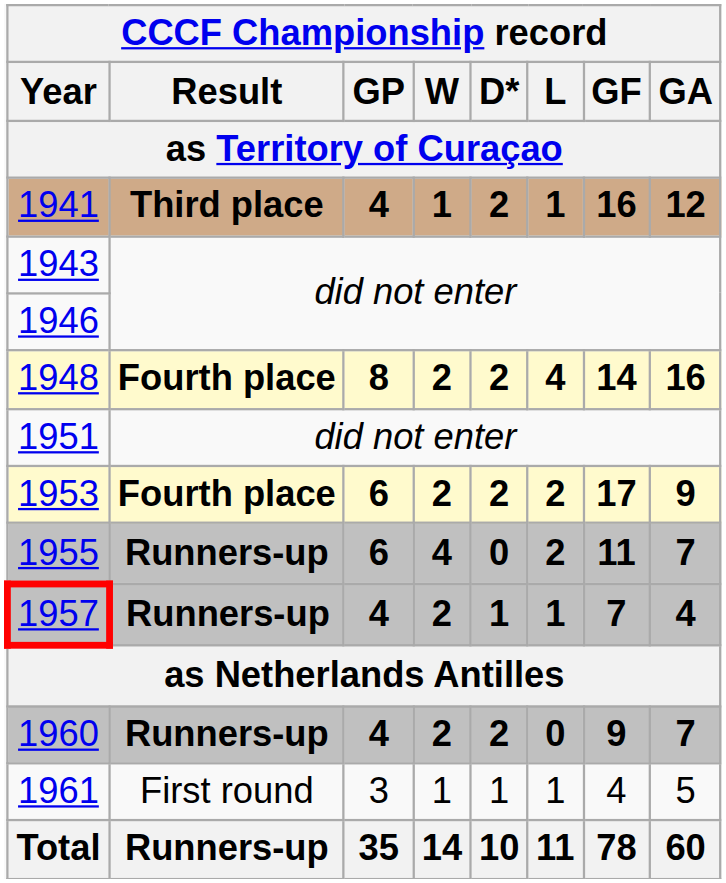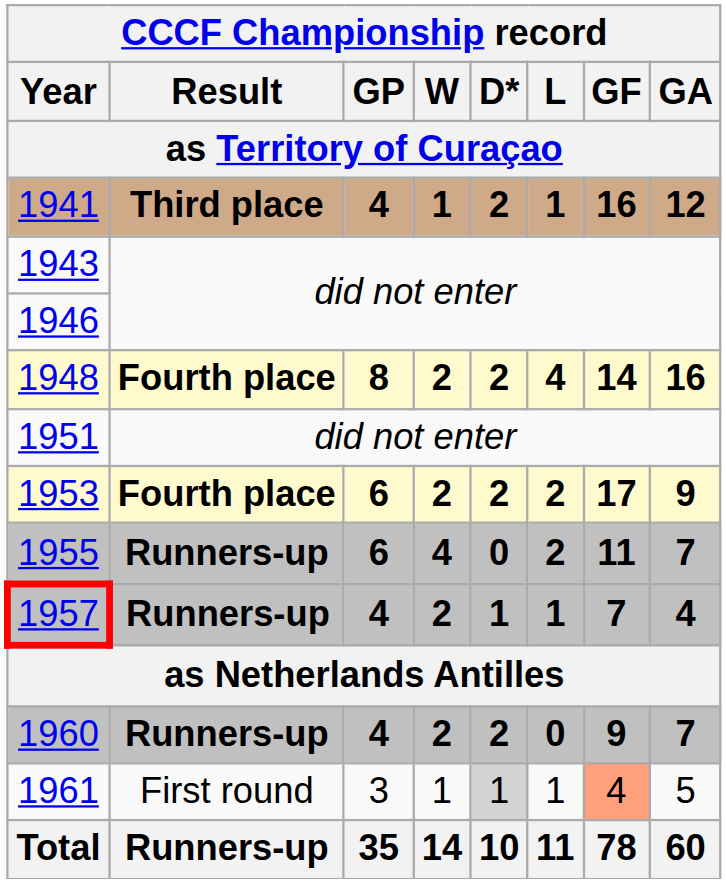(499, 791) no background -> (499, 791) lightgrey background
(616, 791) no background -> (616, 791) lightsalmon background
